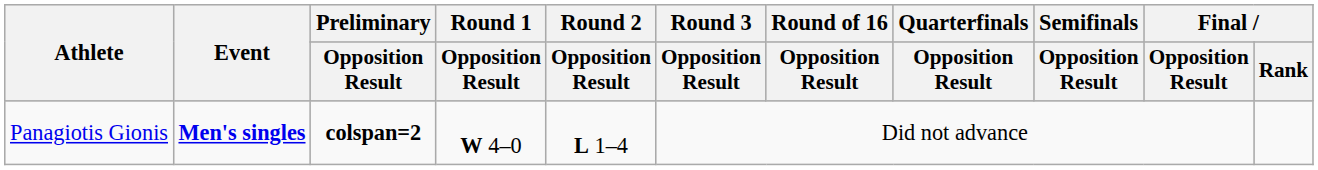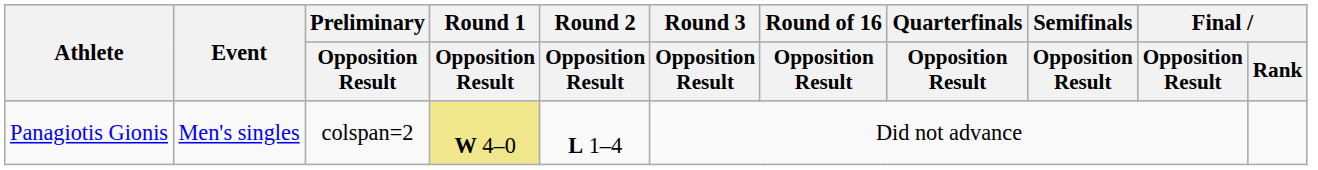(242, 132) bold -> (239, 132) normal
(373, 132) bold -> (367, 132) normal
(491, 146) no background -> (485, 146) khaki background
